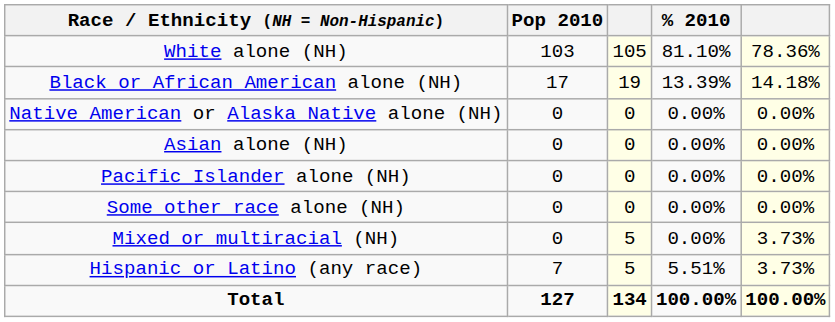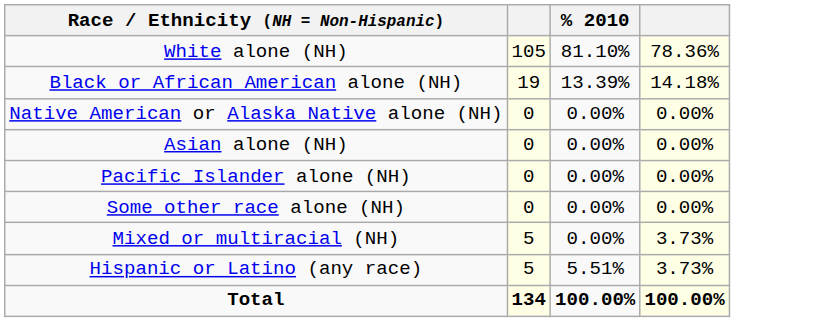- column: (557, 20)
